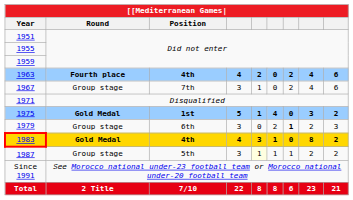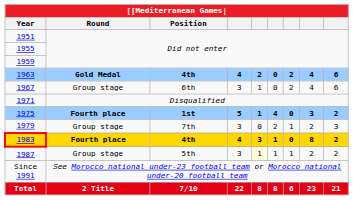(98, 74) Fourth place -> (98, 74) Gold Medal
(188, 87) 7th -> (188, 87) 6th
(98, 113) Gold Medal -> (98, 113) Fourth place
(188, 126) 6th -> (188, 126) 7th
(291, 126) bold -> (291, 126) normal
(98, 139) Gold Medal -> (98, 139) Fourth place
